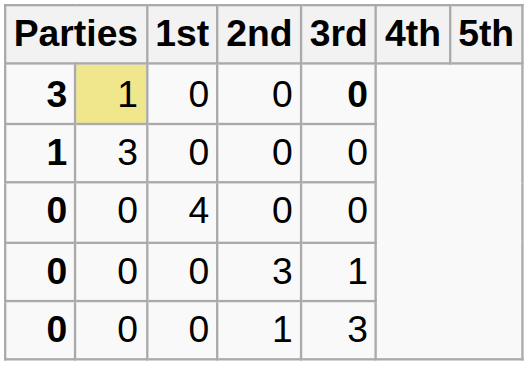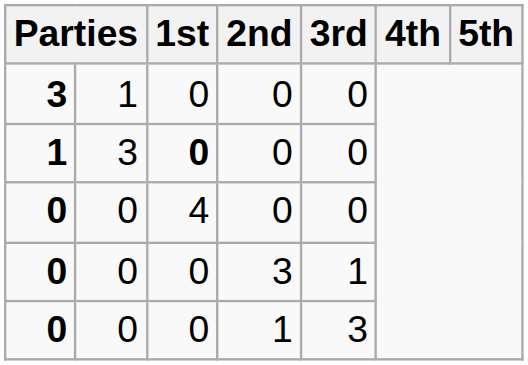(128, 93) khaki background -> (128, 93) no background
(358, 93) bold -> (358, 93) normal
(199, 152) normal -> (199, 152) bold
